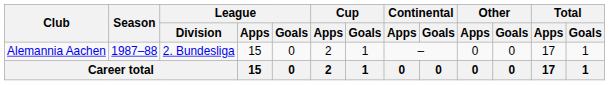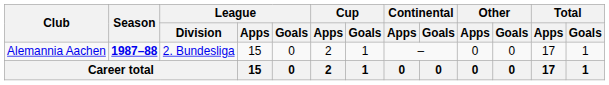(134, 51) normal -> (134, 51) bold
